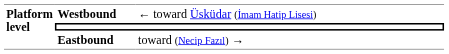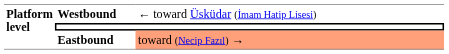(191, 39) no background -> (191, 39) lightsalmon background
